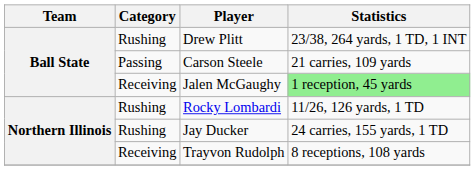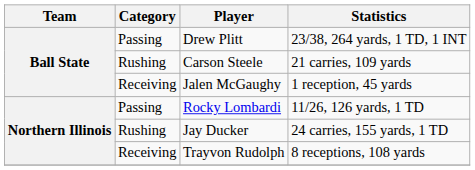(142, 39) Rushing -> (140, 39) Passing
(140, 61) Passing -> (142, 61) Rushing
(352, 84) lightgreen background -> (352, 84) no background
(142, 107) Rushing -> (140, 107) Passing
